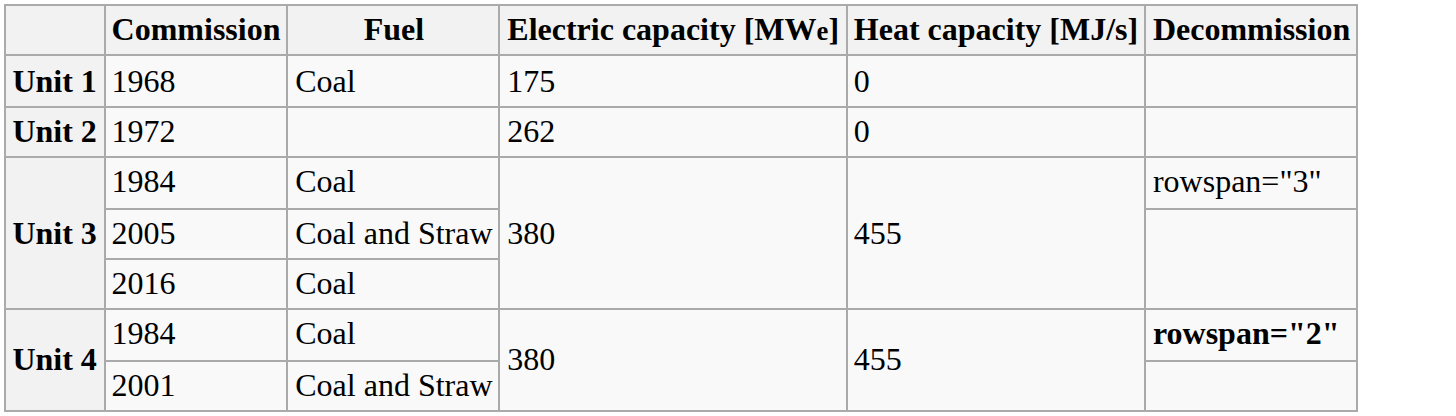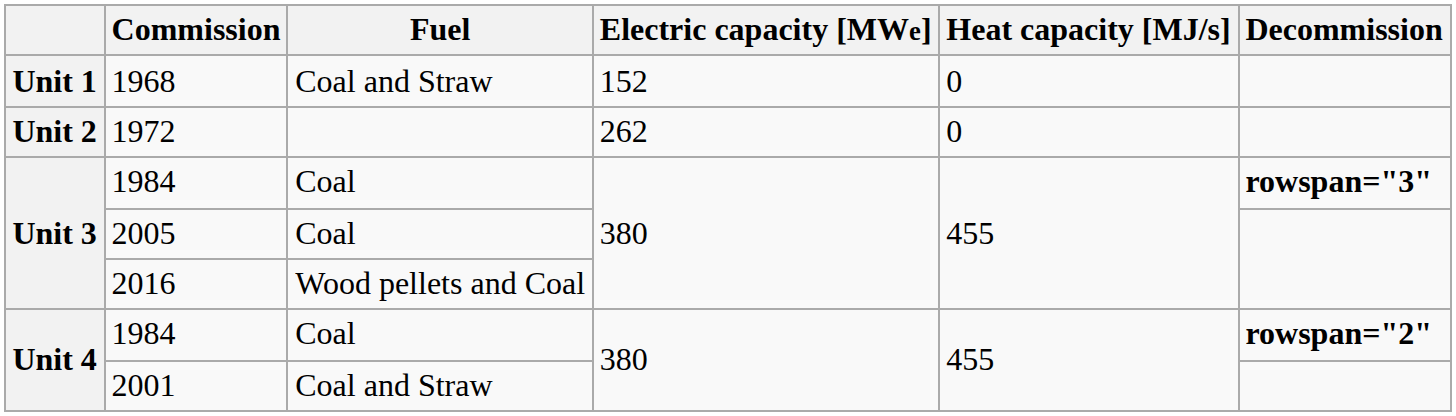(325, 80) Coal -> (394, 80) Coal and Straw
(531, 80) 175 -> (624, 80) 152
(1237, 182) normal -> (1339, 182) bold
(394, 232) Coal and Straw -> (325, 232) Coal
(325, 283) Coal -> (440, 283) Wood pellets and Coal
